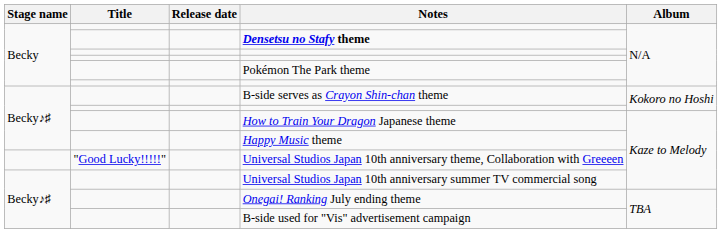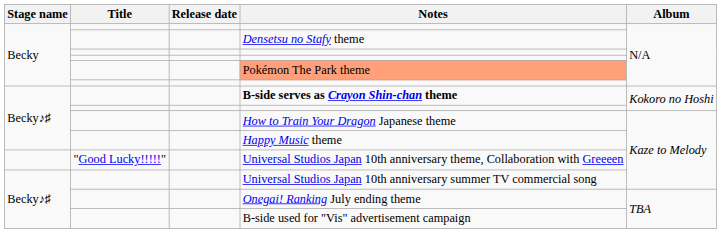(306, 39) bold -> (303, 39) normal
(306, 70) no background -> (306, 70) lightsalmon background
(345, 95) normal -> (350, 95) bold
